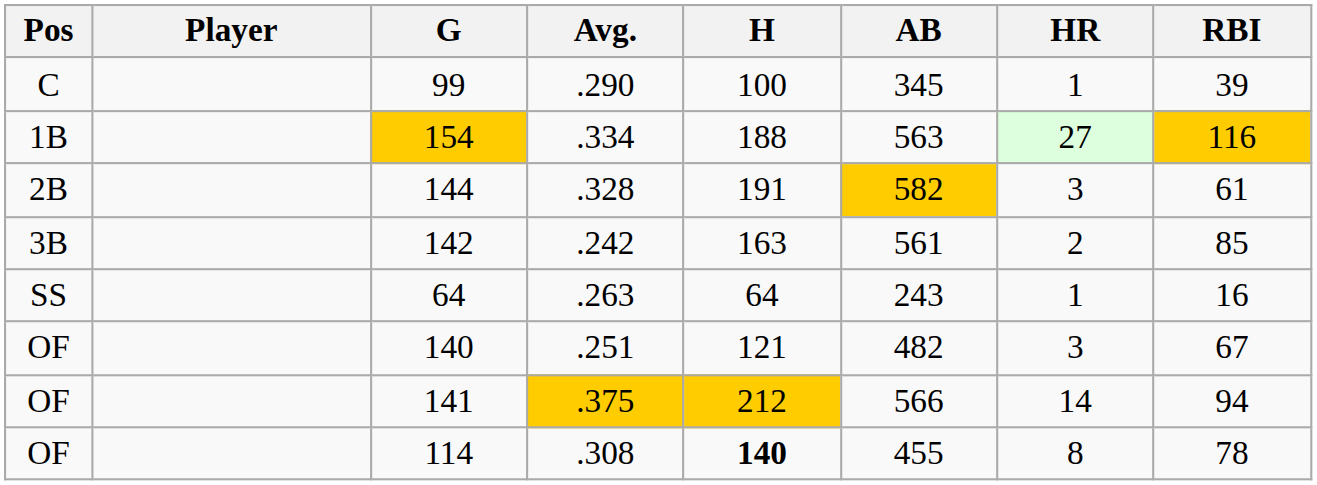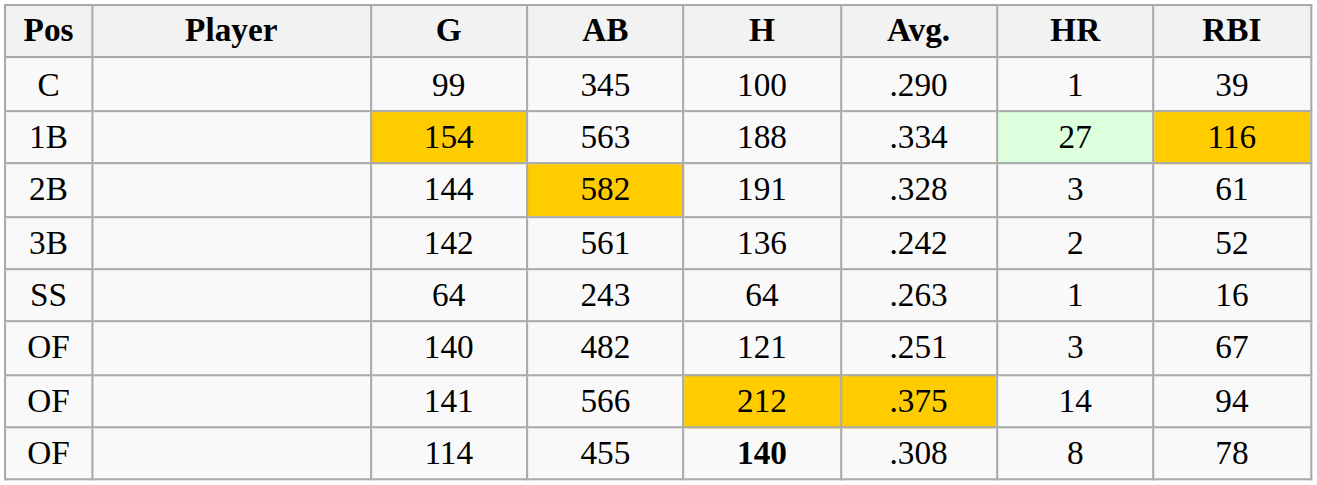columns swapped: (919, 30) <-> (605, 30)
(762, 242) 163 -> (762, 242) 136
(1232, 242) 85 -> (1232, 242) 52
